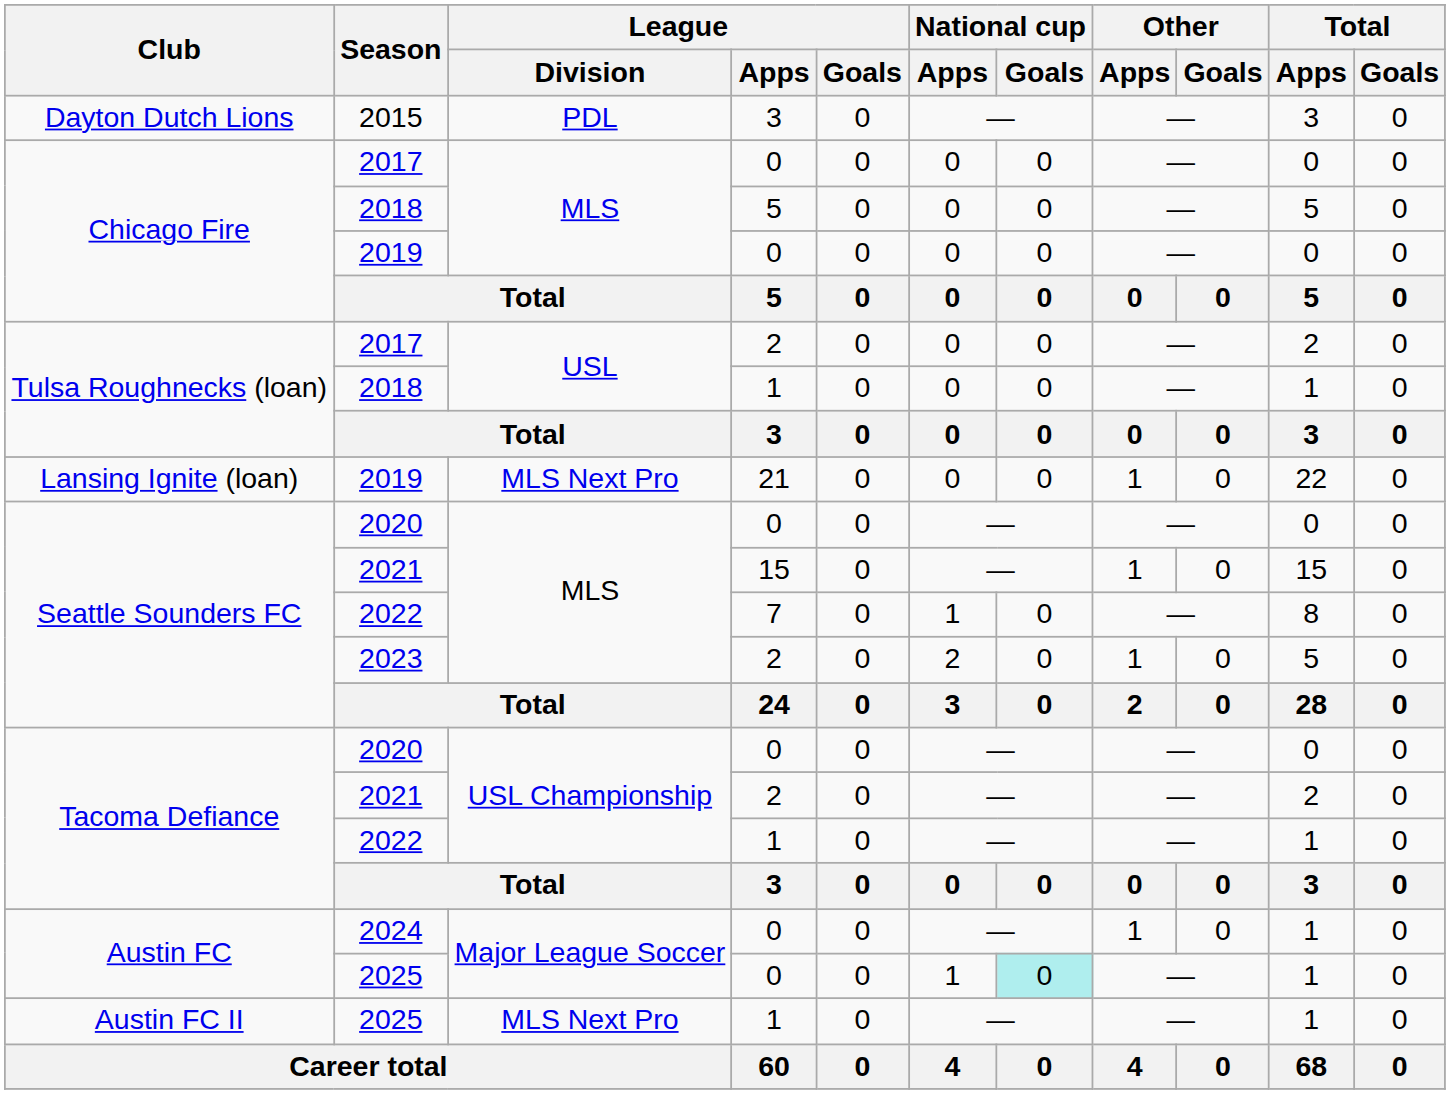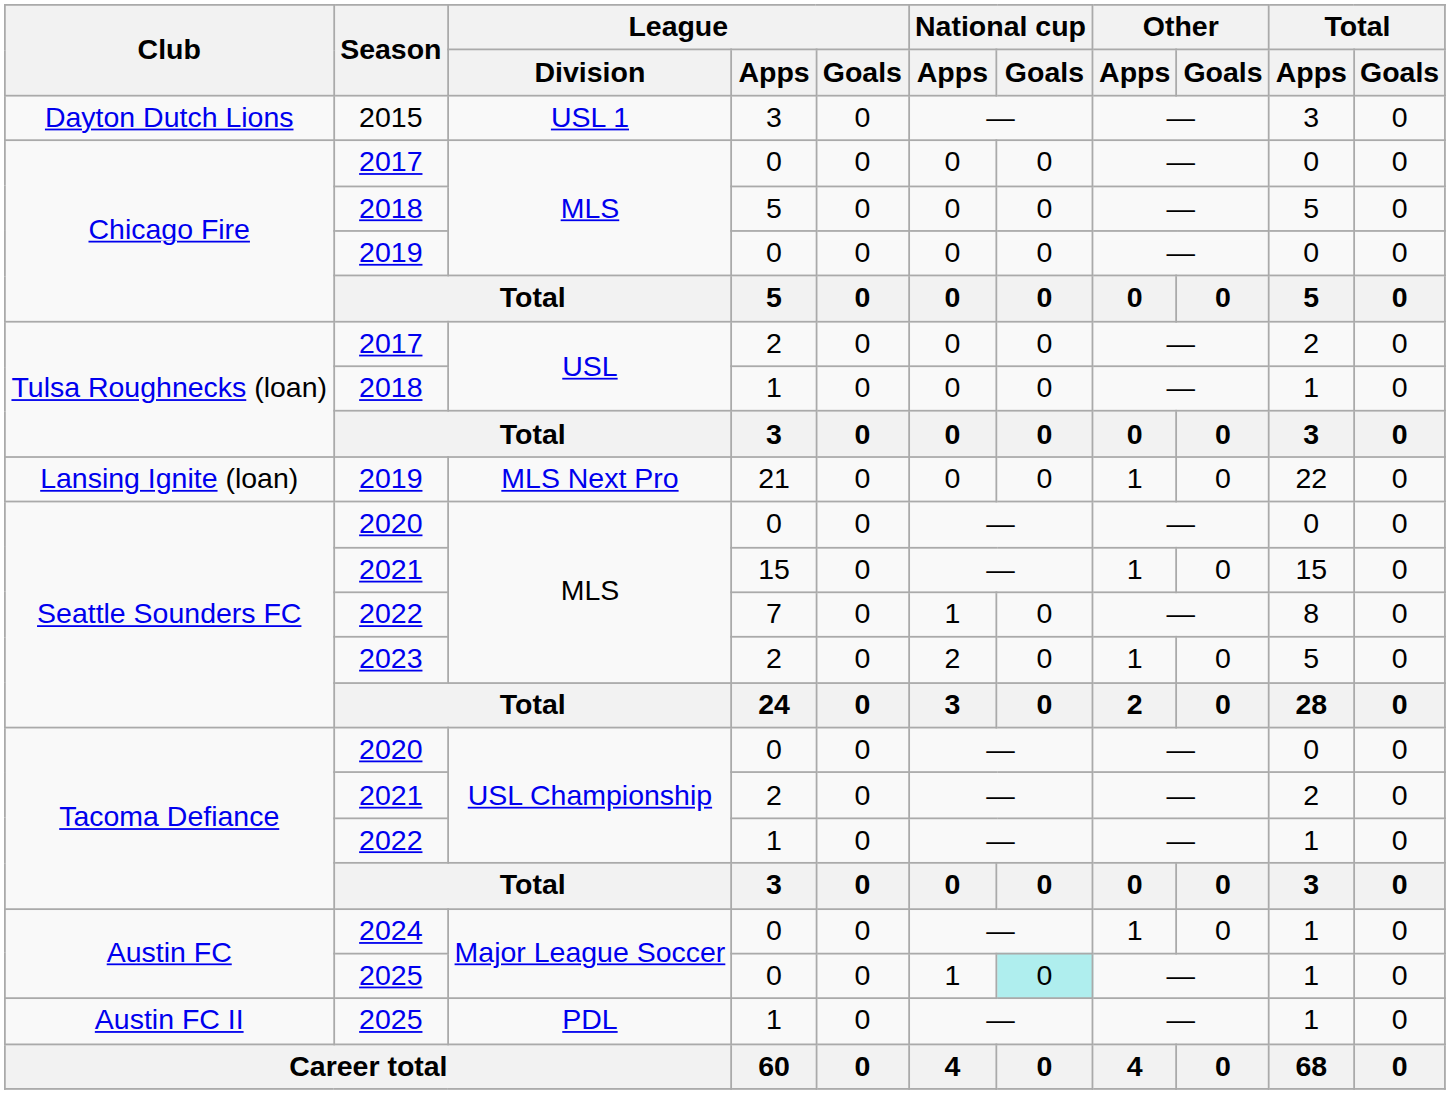(590, 117) PDL -> (590, 117) USL 1
(590, 1020) MLS Next Pro -> (590, 1020) PDL
